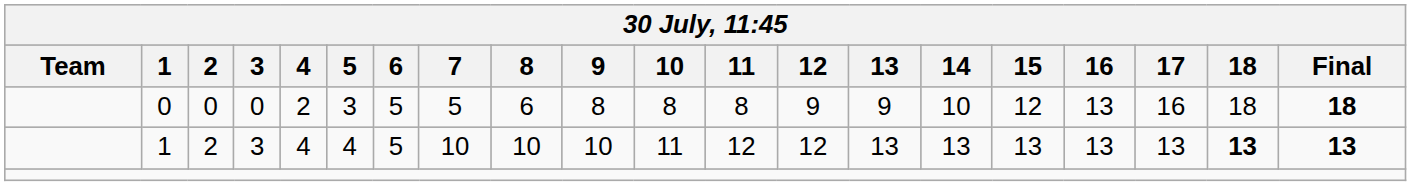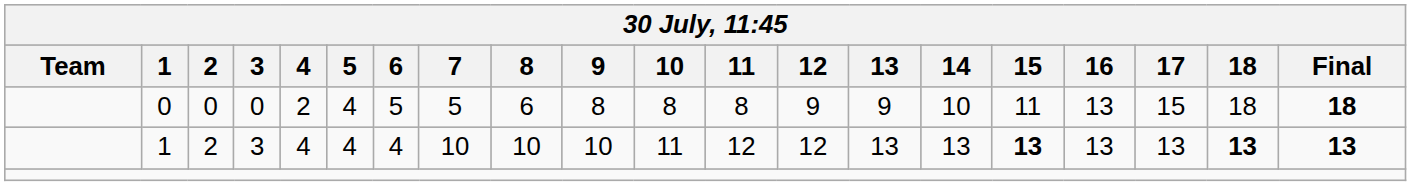(350, 106) 3 -> (350, 106) 4
(1028, 106) 12 -> (1028, 106) 11
(1171, 106) 16 -> (1171, 106) 15
(396, 147) 5 -> (396, 147) 4
(1028, 147) normal -> (1028, 147) bold
